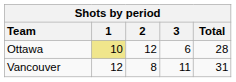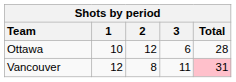(117, 49) khaki background -> (117, 49) no background
(222, 67) no background -> (222, 67) pink background
